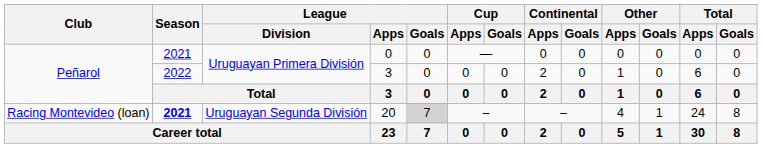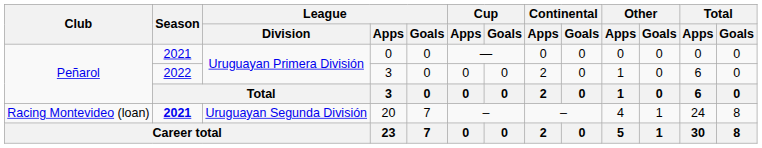(427, 113) lightgrey background -> (427, 113) no background
